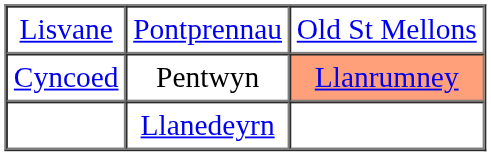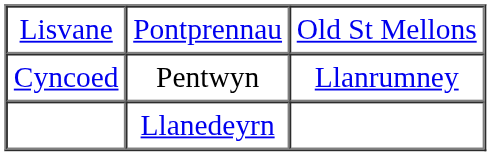(387, 77) lightsalmon background -> (387, 77) no background
